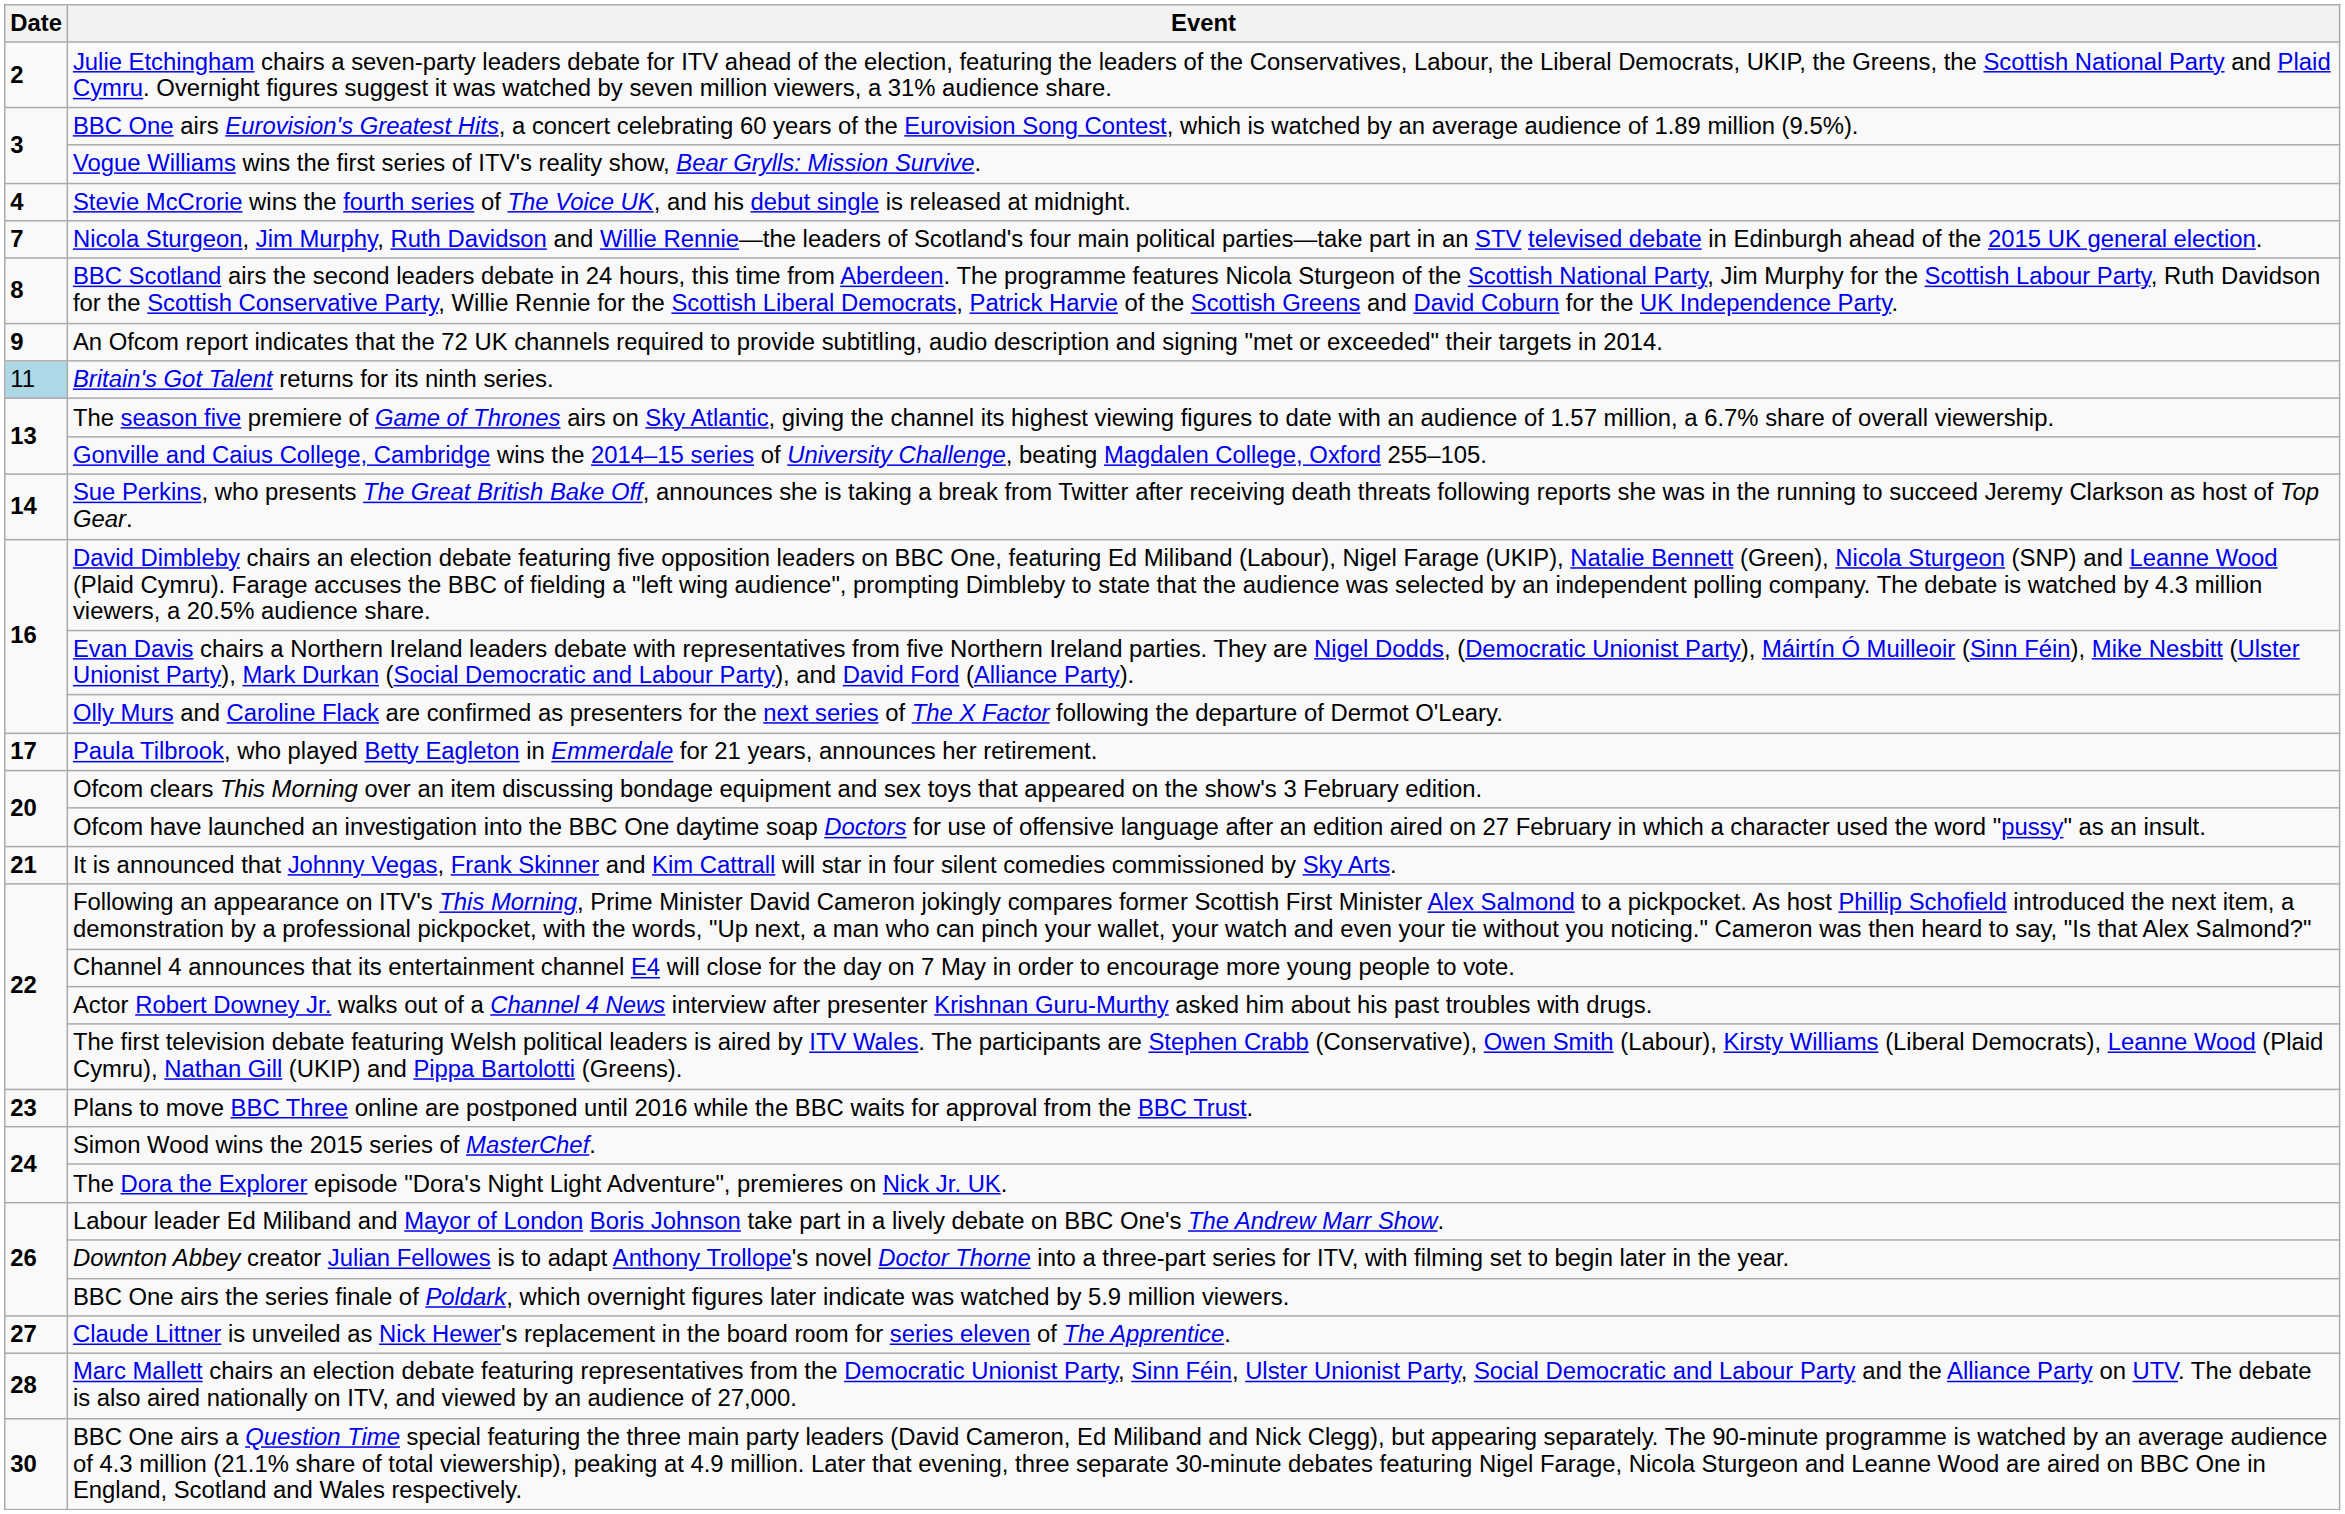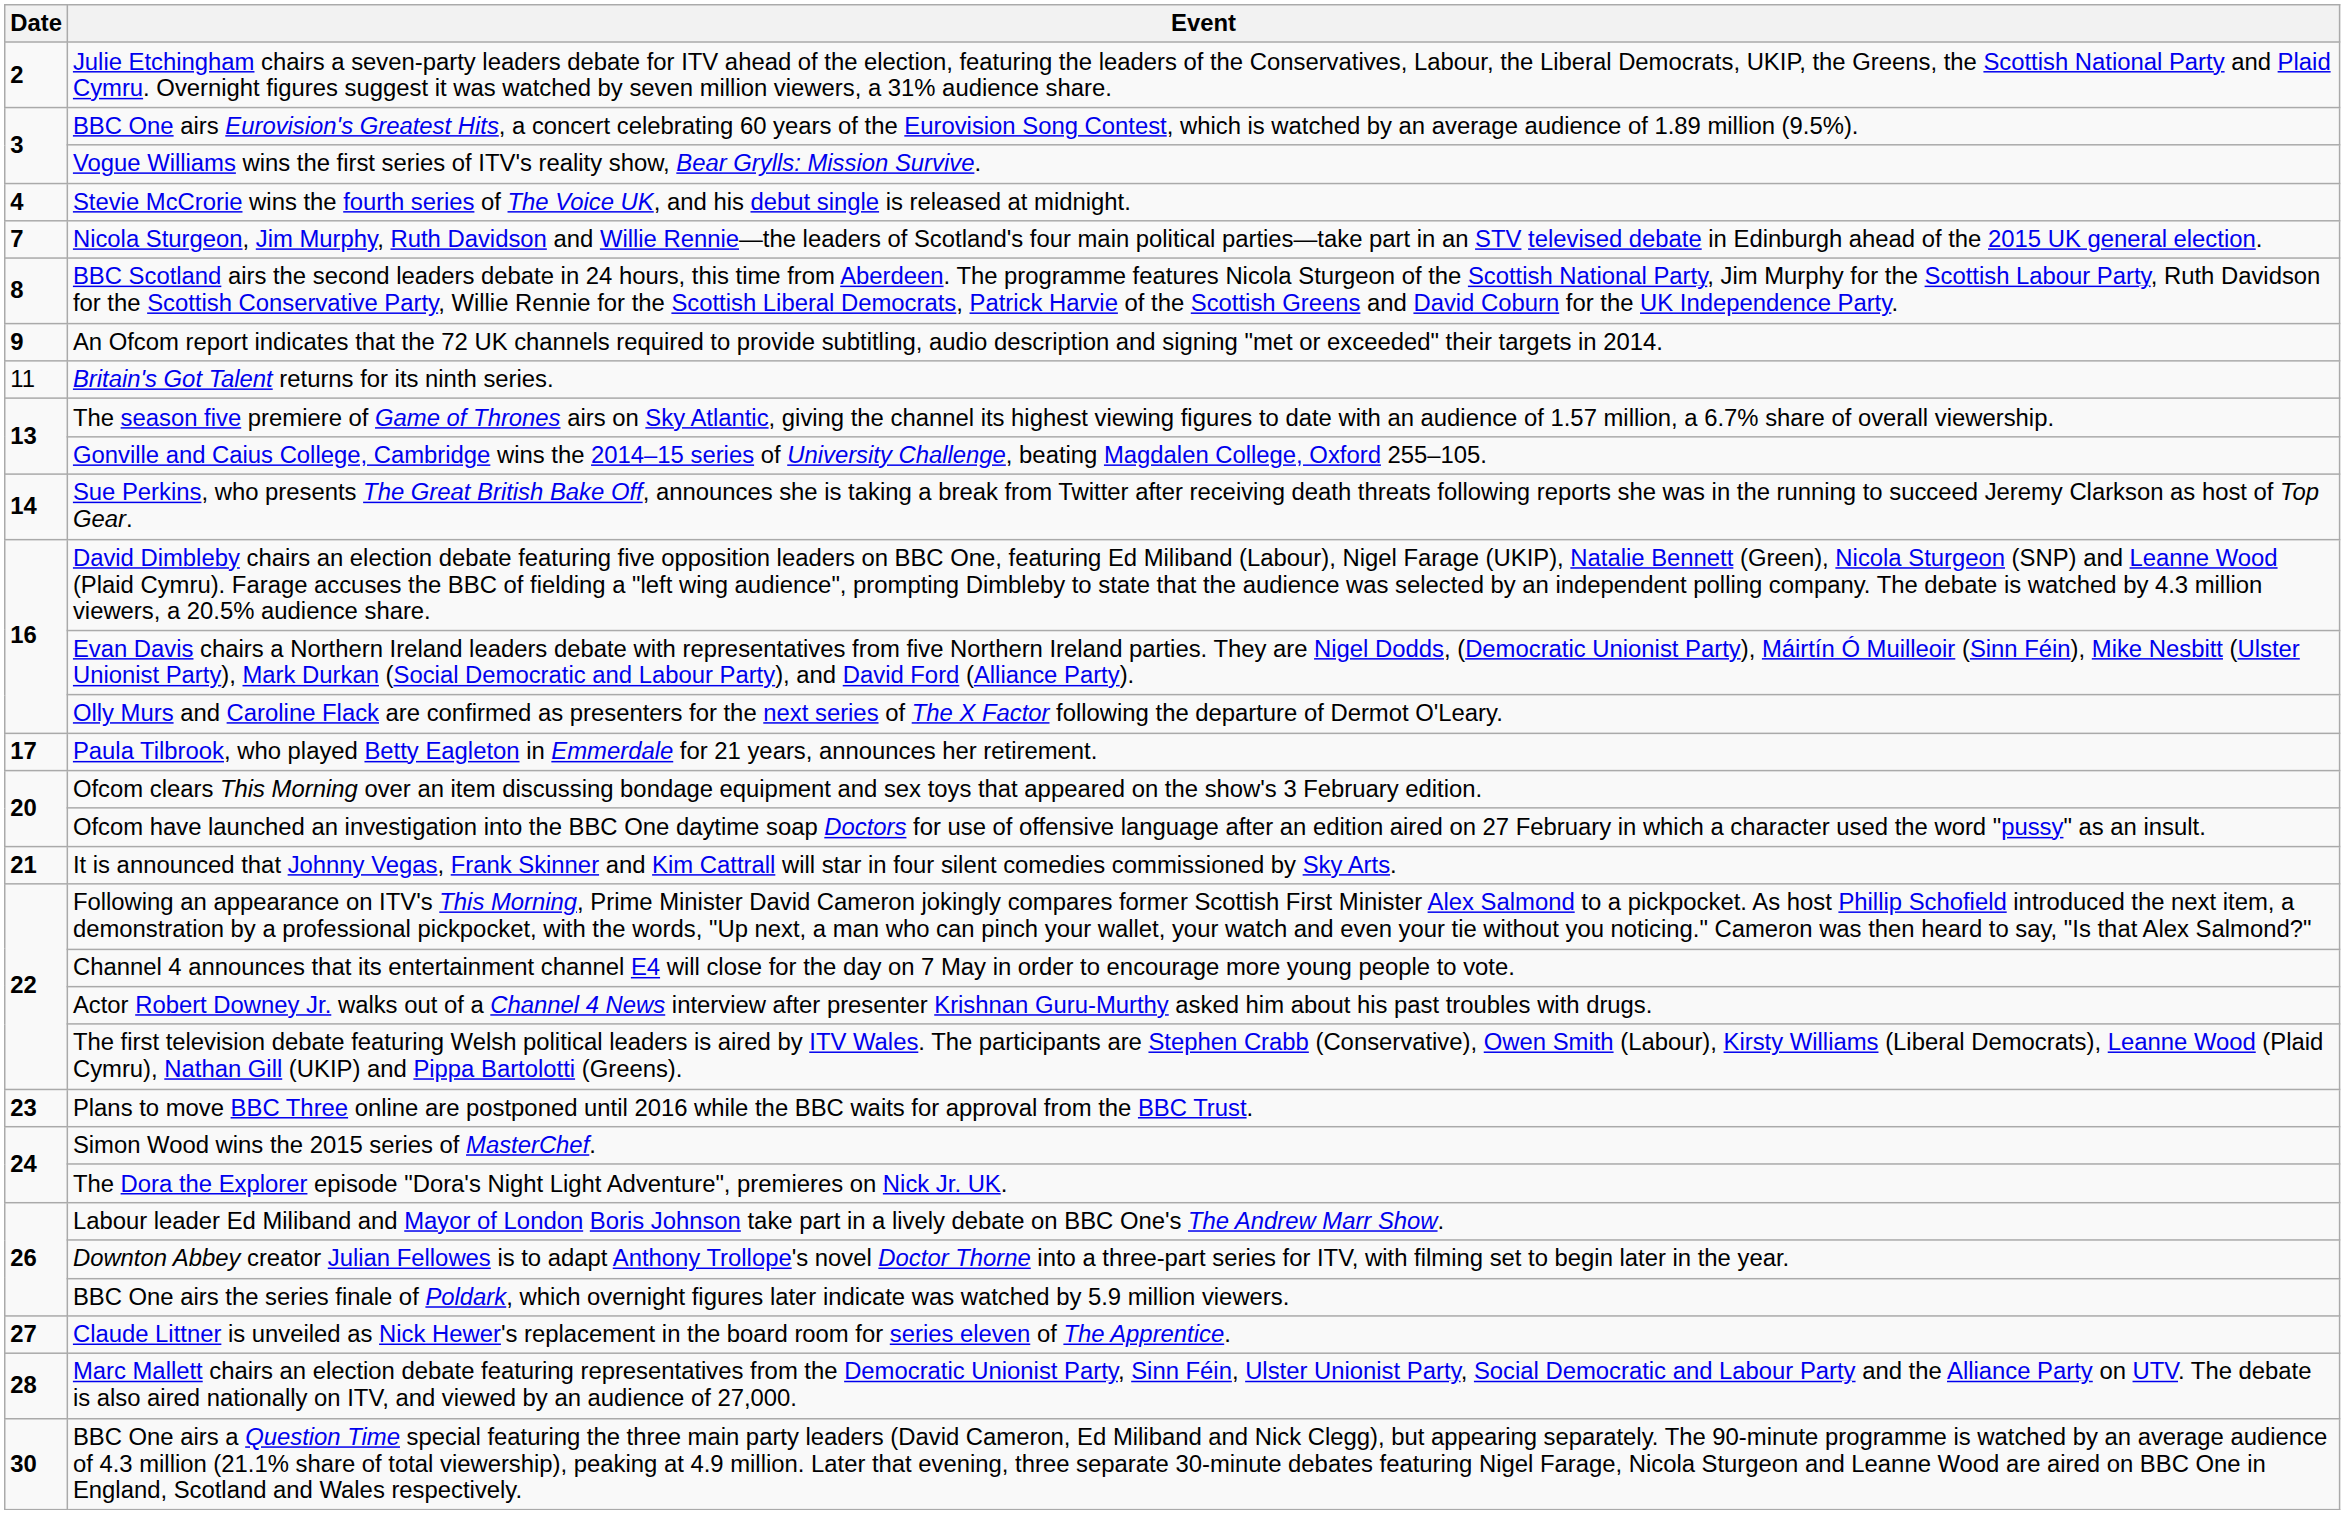(23, 379) lightblue background -> (23, 379) no background
